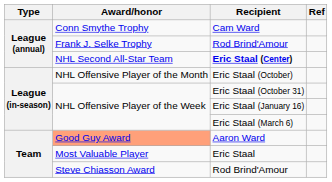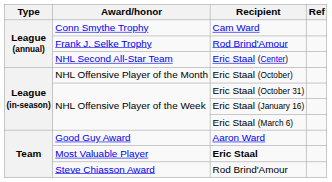(252, 59) bold -> (250, 59) normal
(93, 138) lightsalmon background -> (93, 138) no background
(234, 153) normal -> (235, 153) bold
